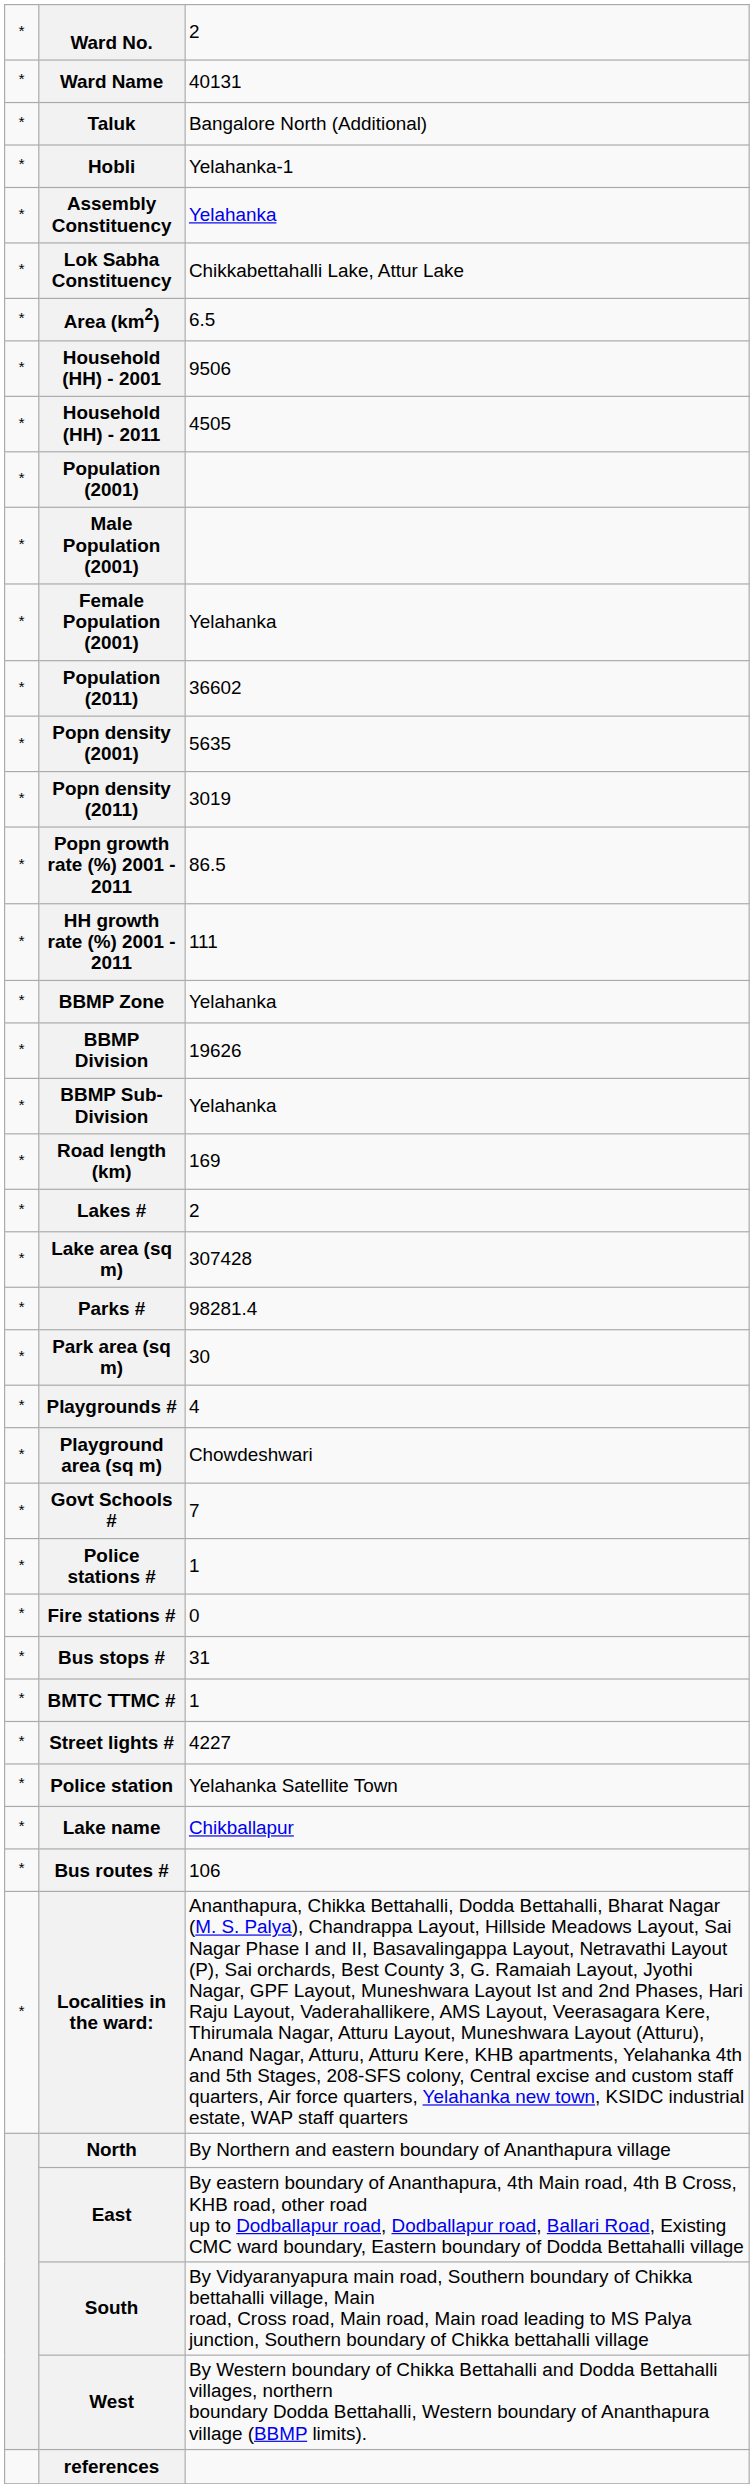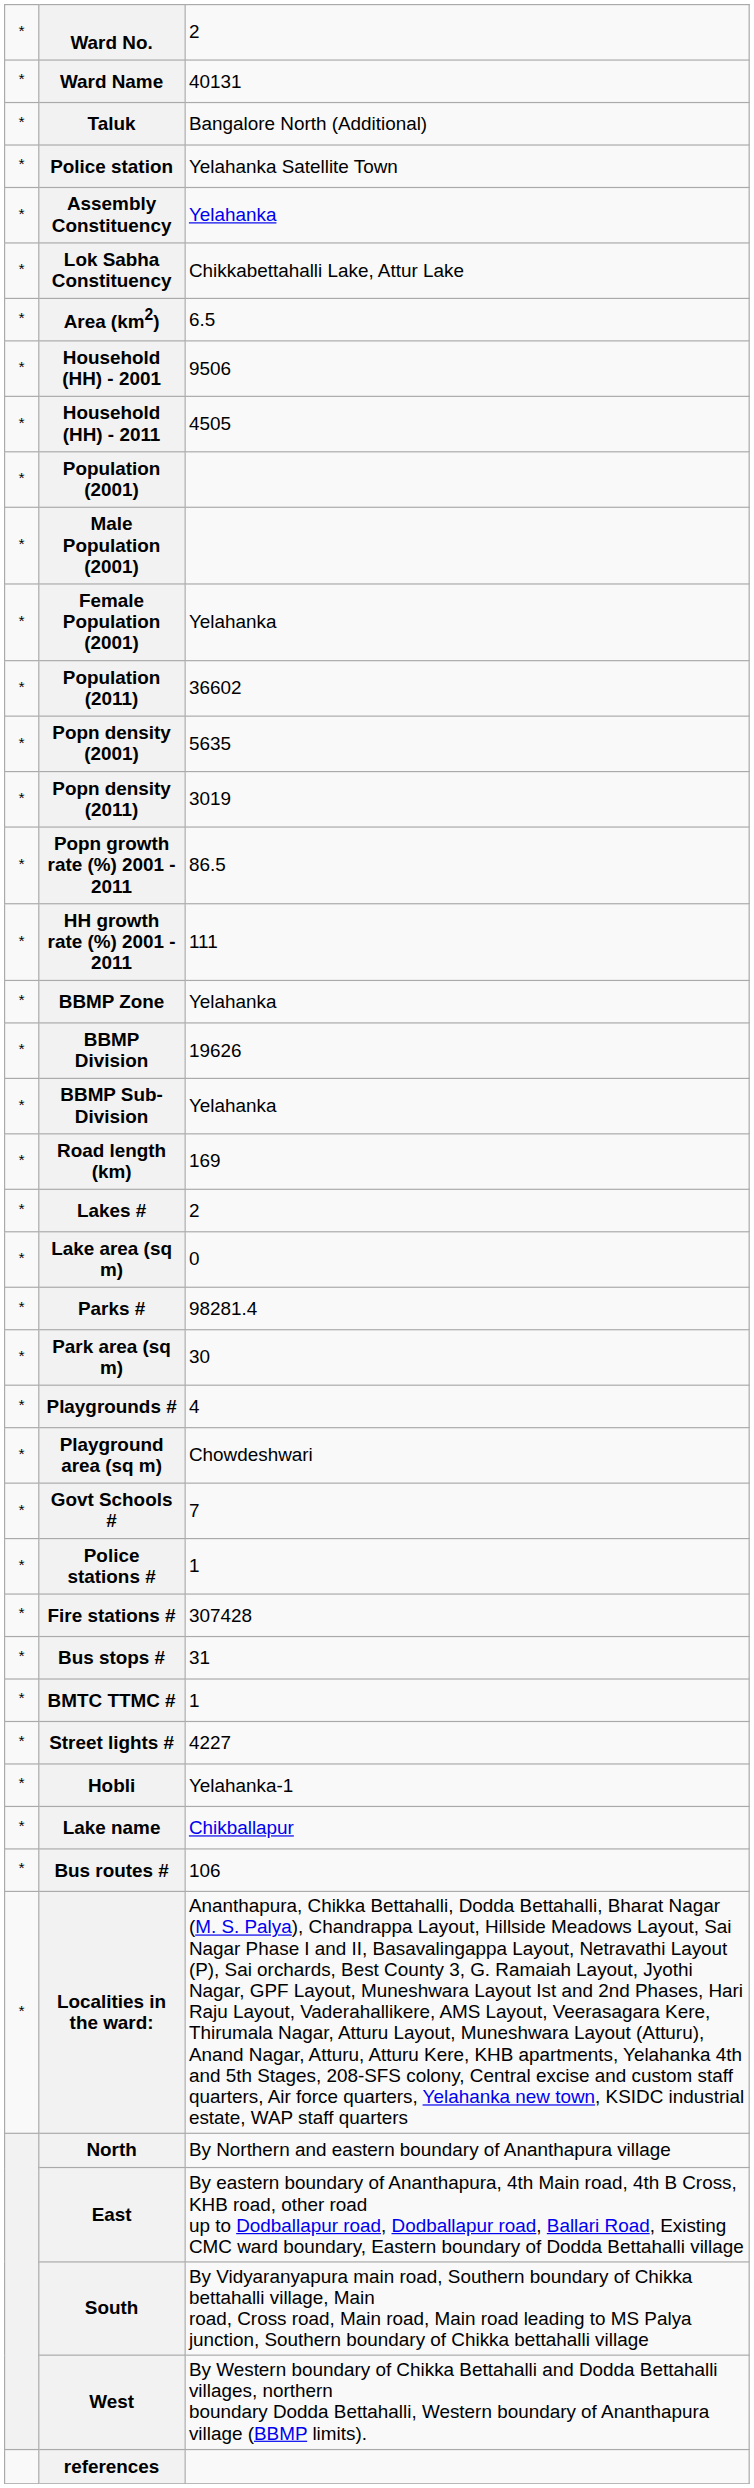rows swapped: (112, 166) <-> (112, 1785)
(220, 1259) 307428 -> (194, 1259) 0
(194, 1615) 0 -> (220, 1615) 307428
